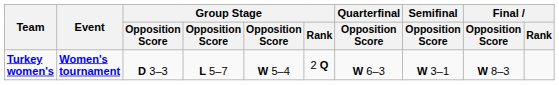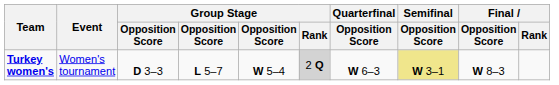(90, 65) bold -> (87, 65) normal
(319, 65) no background -> (315, 65) lightgrey background
(433, 71) no background -> (428, 71) khaki background
